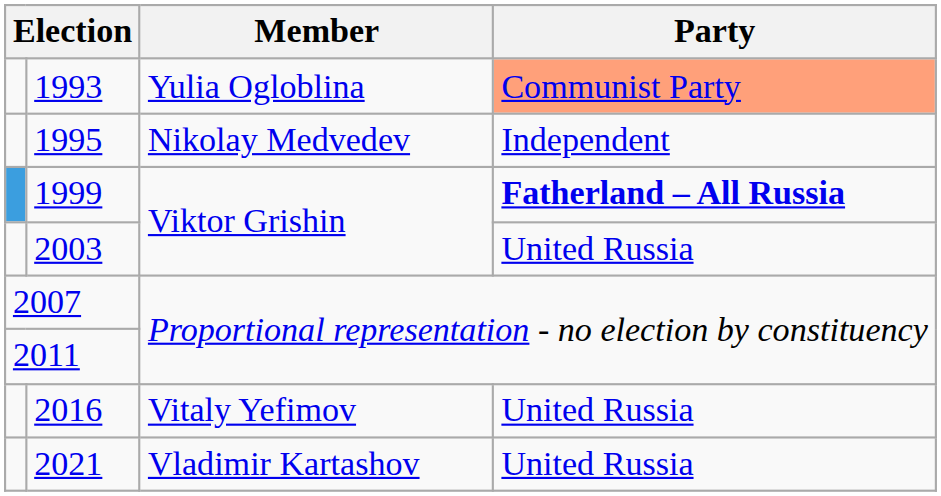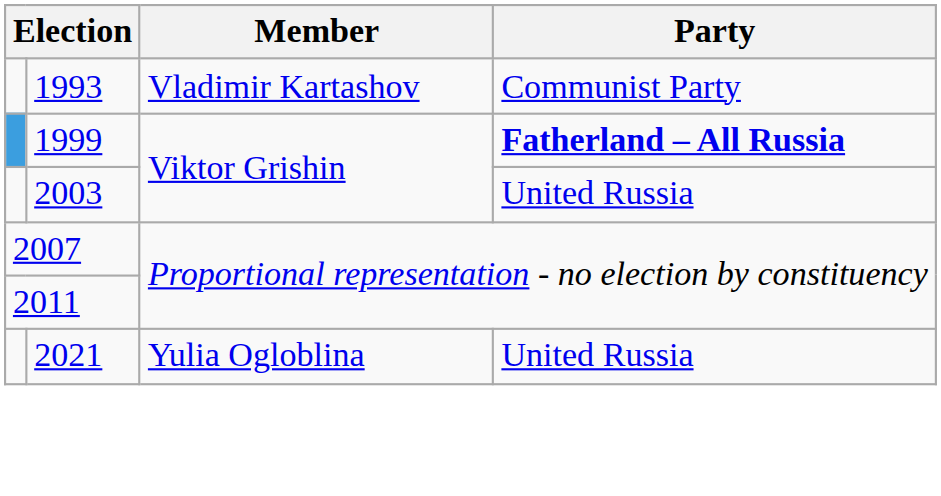(256, 85) Yulia Ogloblina -> (284, 85) Vladimir Kartashov
(621, 85) lightsalmon background -> (621, 85) no background
- row: (68, 139)
- row: (68, 409)
(284, 463) Vladimir Kartashov -> (256, 355) Yulia Ogloblina
